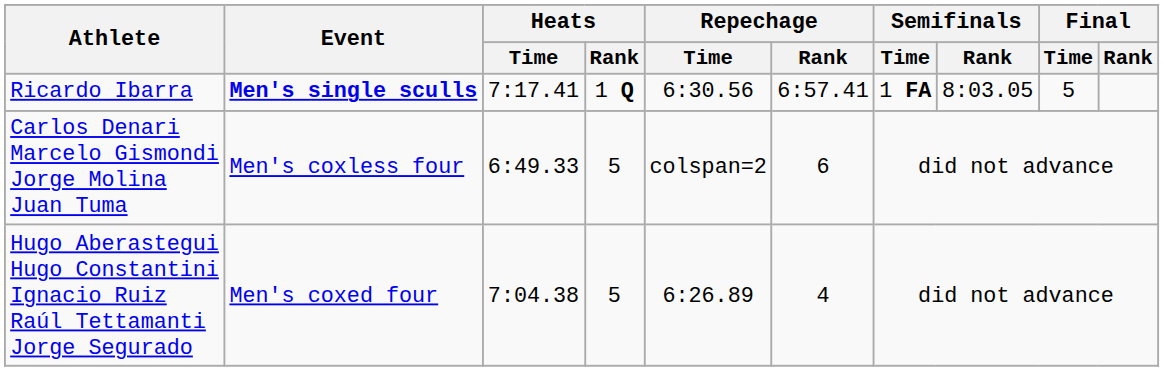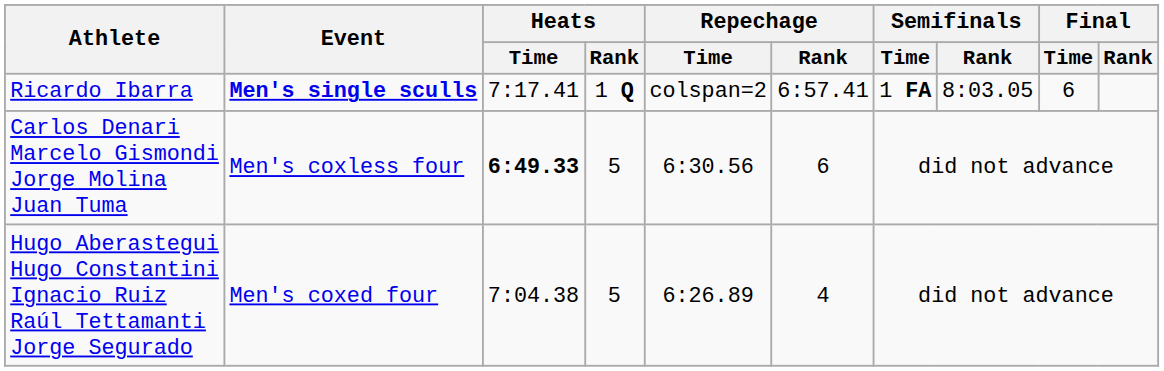(708, 92) 6:30.56 -> (708, 92) colspan=2
(1068, 92) 5 -> (1068, 92) 6
(534, 168) normal -> (534, 168) bold
(708, 168) colspan=2 -> (708, 168) 6:30.56
